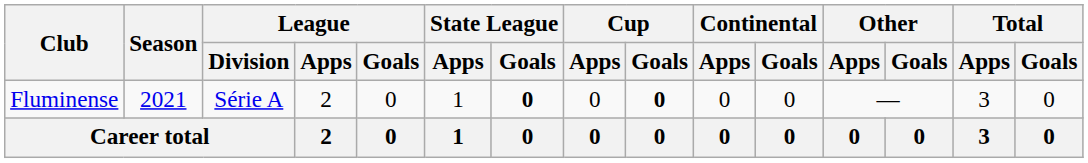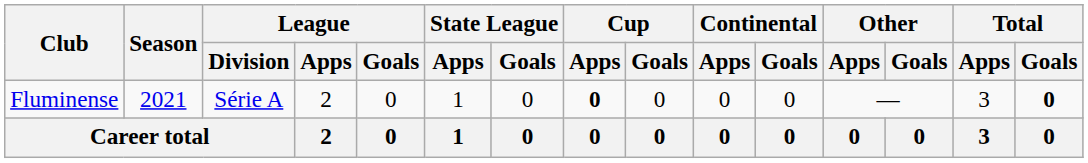(527, 99) bold -> (527, 99) normal
(595, 99) normal -> (595, 99) bold
(660, 99) bold -> (660, 99) normal
(1049, 99) normal -> (1049, 99) bold
